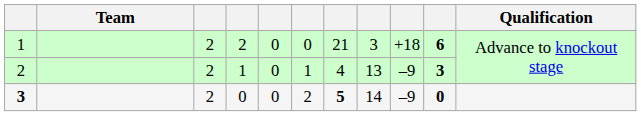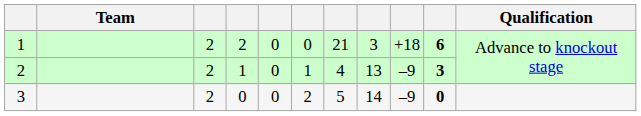(21, 96) bold -> (21, 96) normal
(340, 96) bold -> (340, 96) normal
